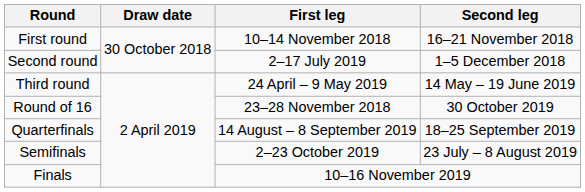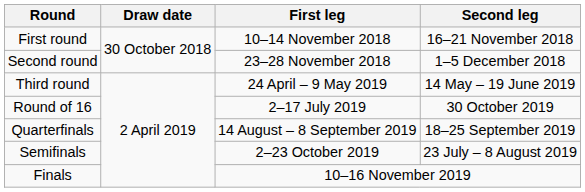(317, 61) 2–17 July 2019 -> (317, 61) 23–28 November 2018
(317, 107) 23–28 November 2018 -> (317, 107) 2–17 July 2019
